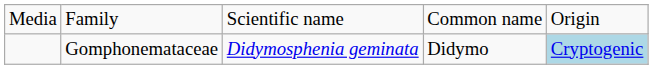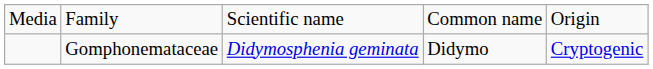(597, 49) lightblue background -> (597, 49) no background
